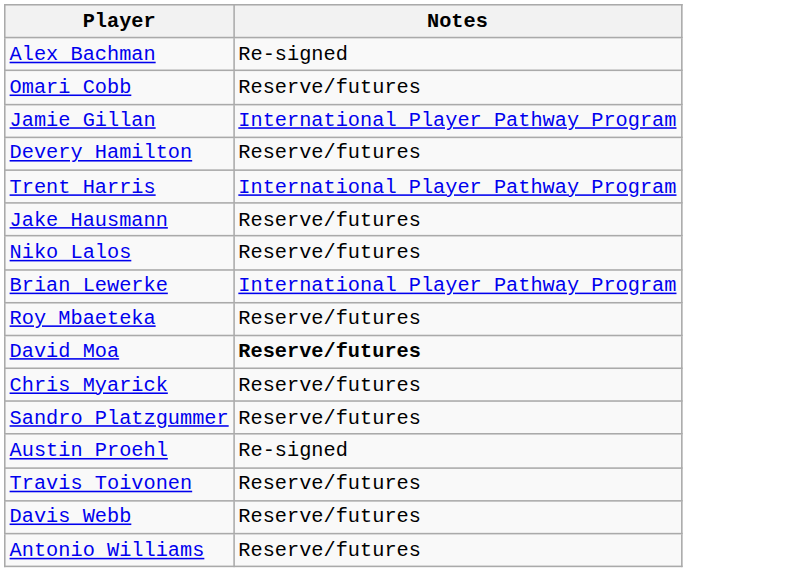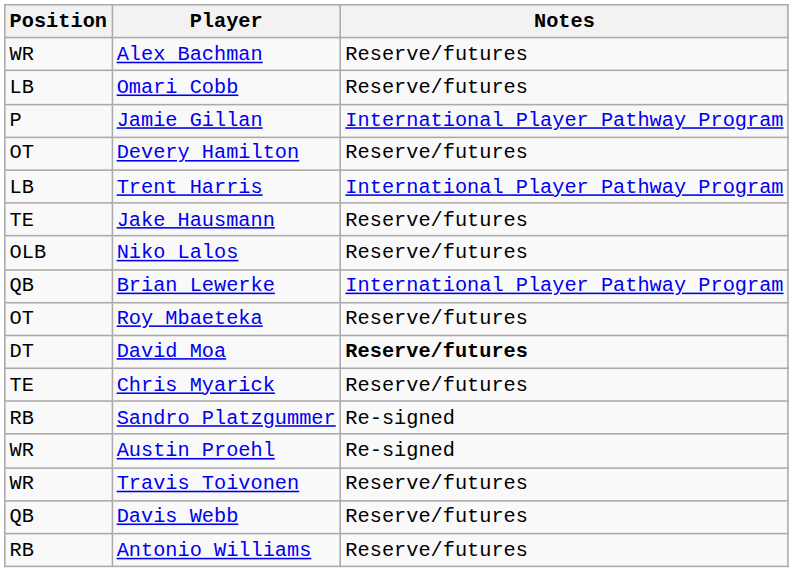+ column: (58, 21)
(293, 54) Re-signed -> (437, 54) Reserve/futures
(330, 418) Reserve/futures -> (400, 418) Re-signed
